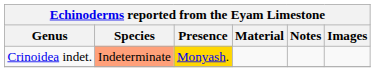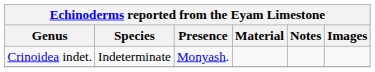(134, 56) lightsalmon background -> (134, 56) no background
(203, 56) gold background -> (203, 56) no background
